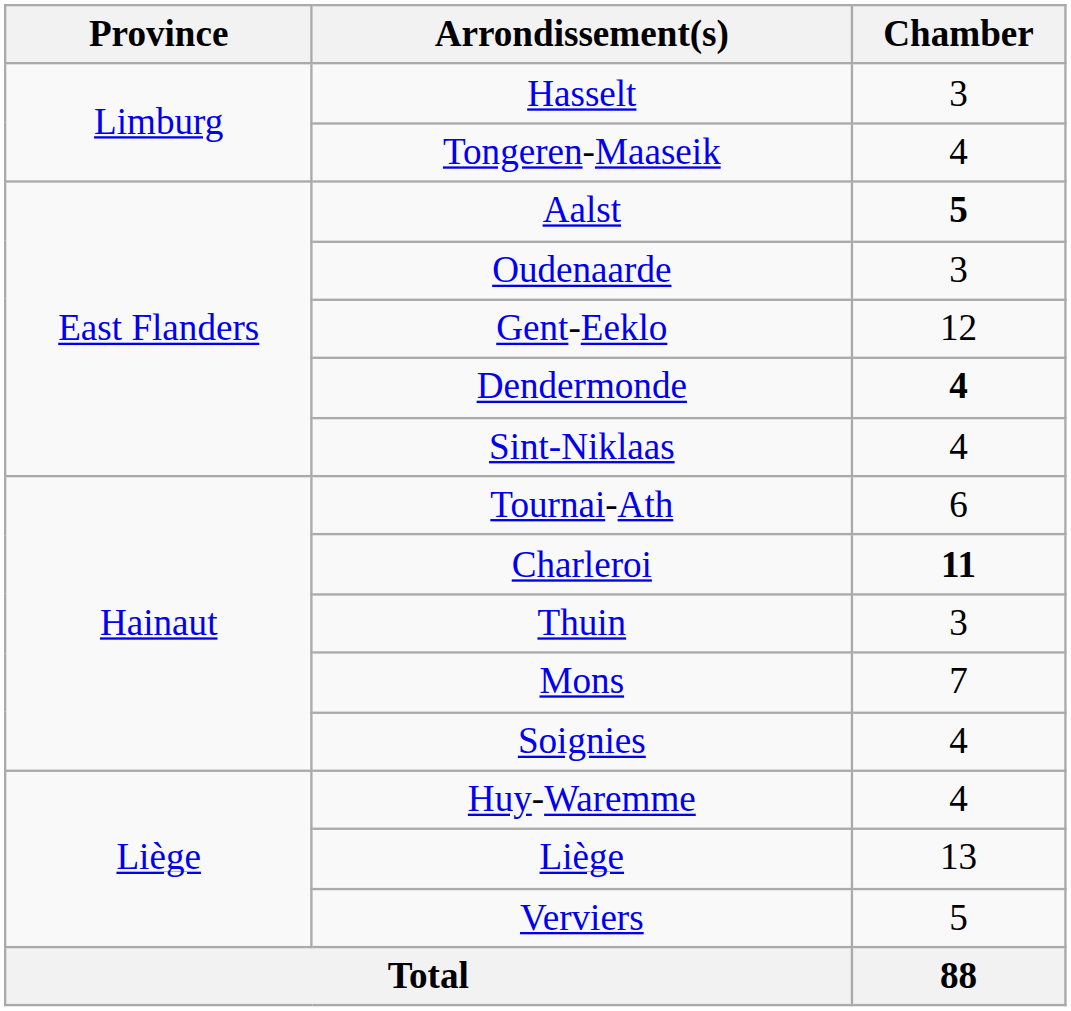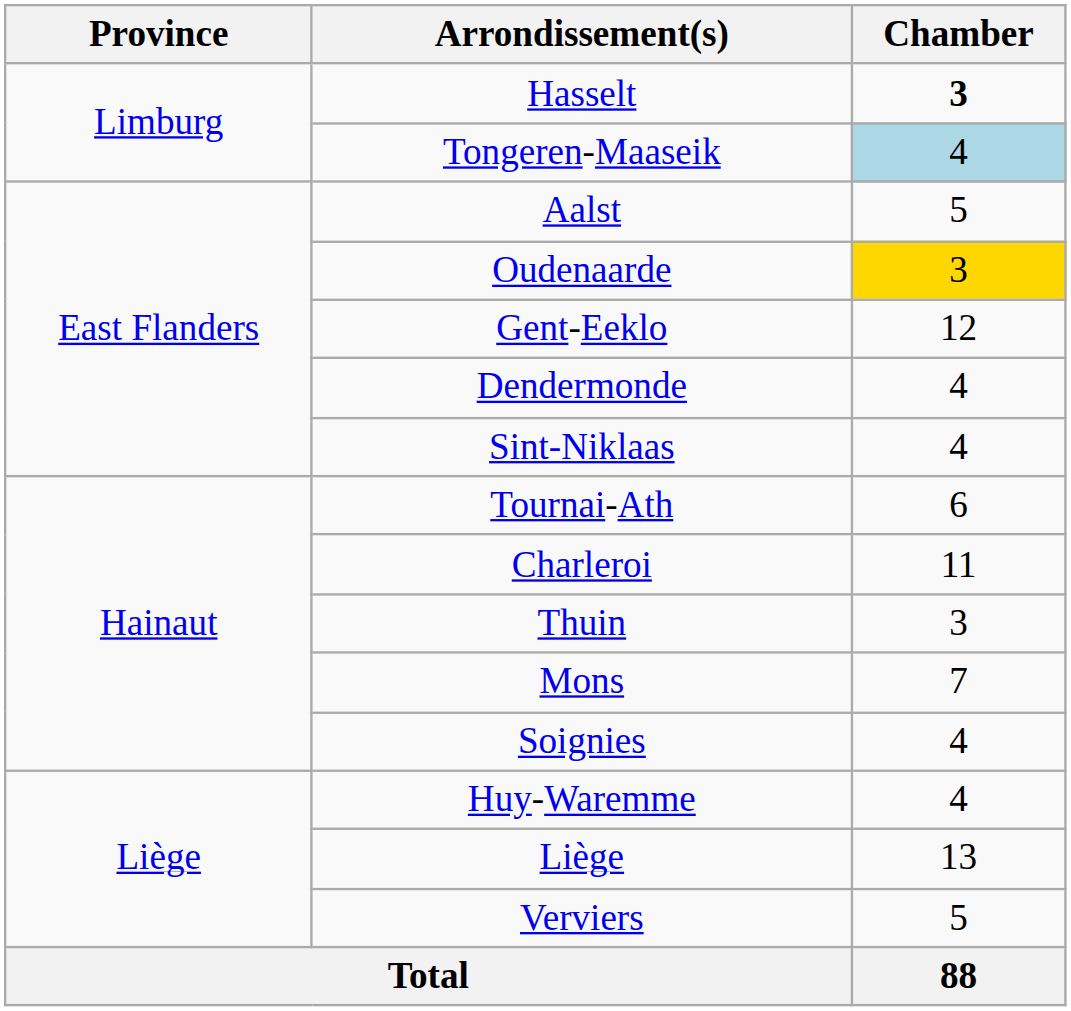(959, 92) normal -> (959, 92) bold
(959, 151) no background -> (959, 151) lightblue background
(959, 210) bold -> (959, 210) normal
(959, 269) no background -> (959, 269) gold background
(959, 387) bold -> (959, 387) normal
(959, 563) bold -> (959, 563) normal
